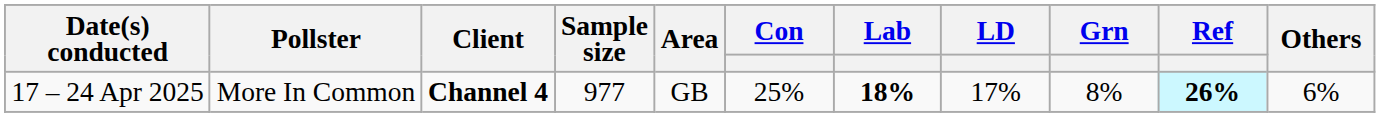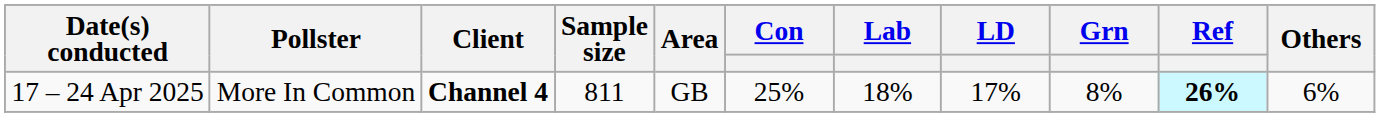(604, 92) 977 -> (604, 92) 811
(887, 92) bold -> (887, 92) normal
